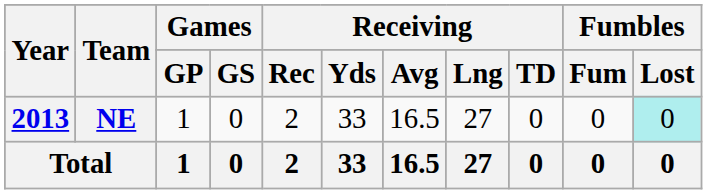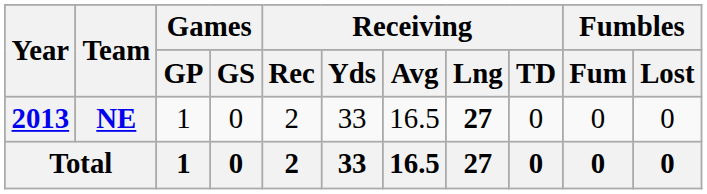(478, 118) normal -> (478, 118) bold
(667, 118) paleturquoise background -> (667, 118) no background
